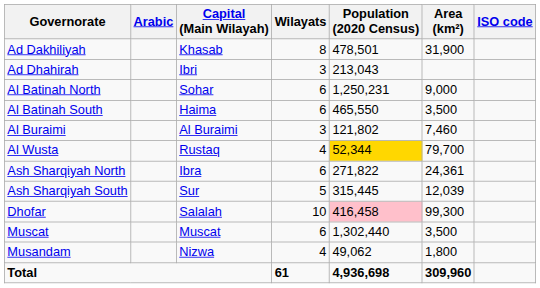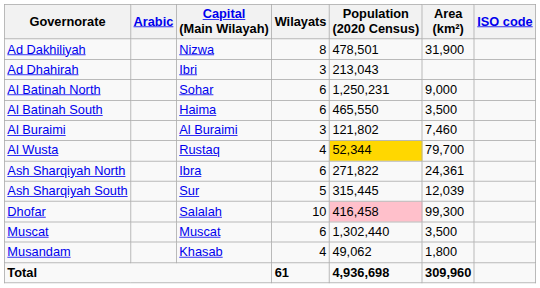(201, 49) Khasab -> (197, 49) Nizwa
(197, 252) Nizwa -> (201, 252) Khasab
